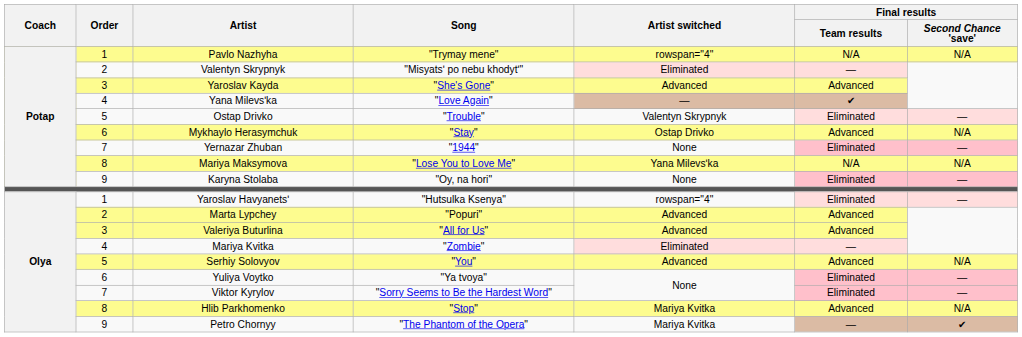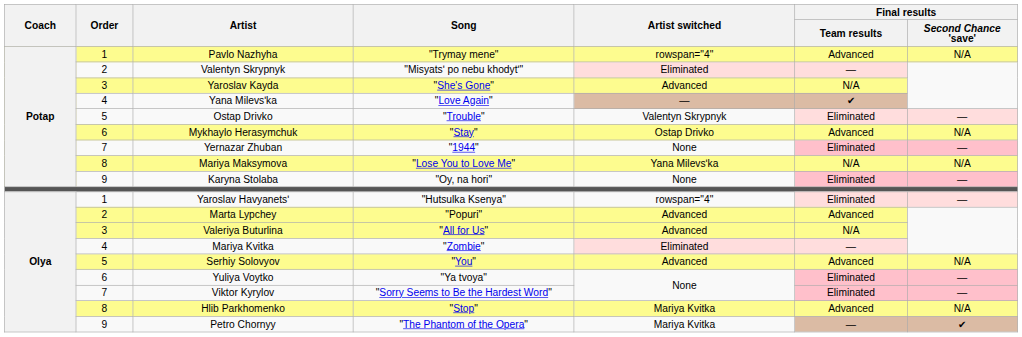(851, 54) N/A -> (851, 54) Advanced
(851, 85) Advanced -> (851, 85) N/A
(851, 231) Advanced -> (851, 231) N/A
